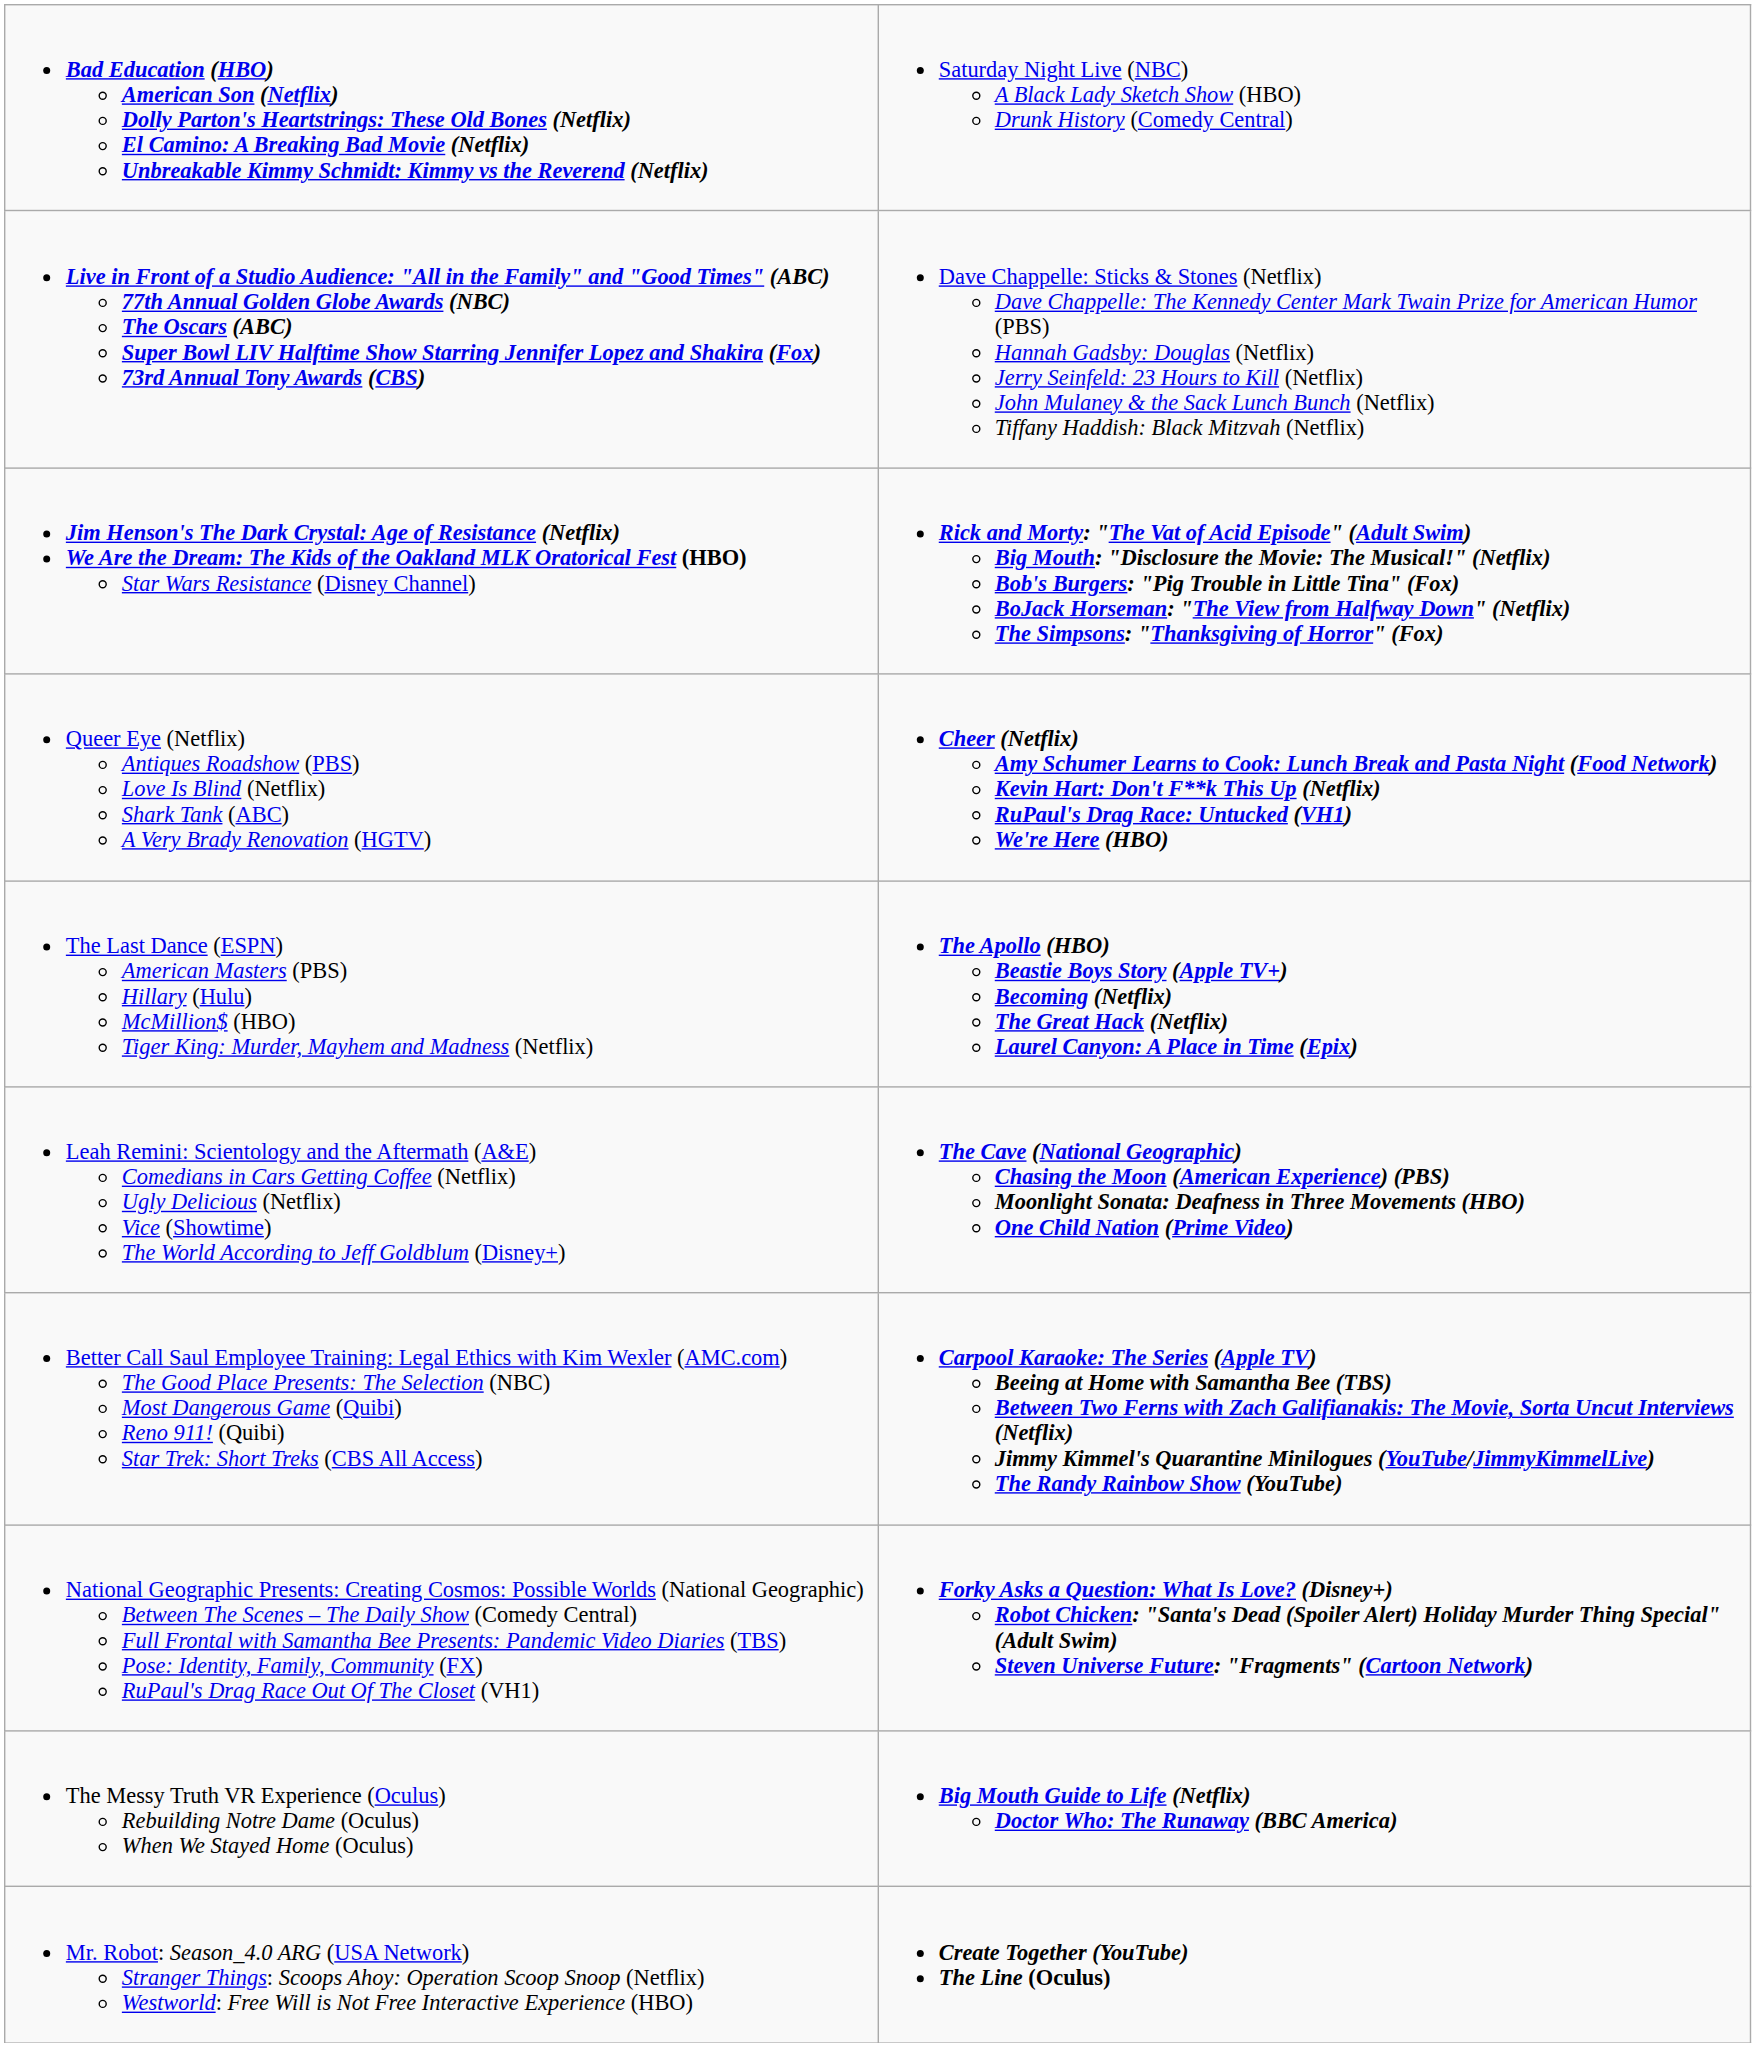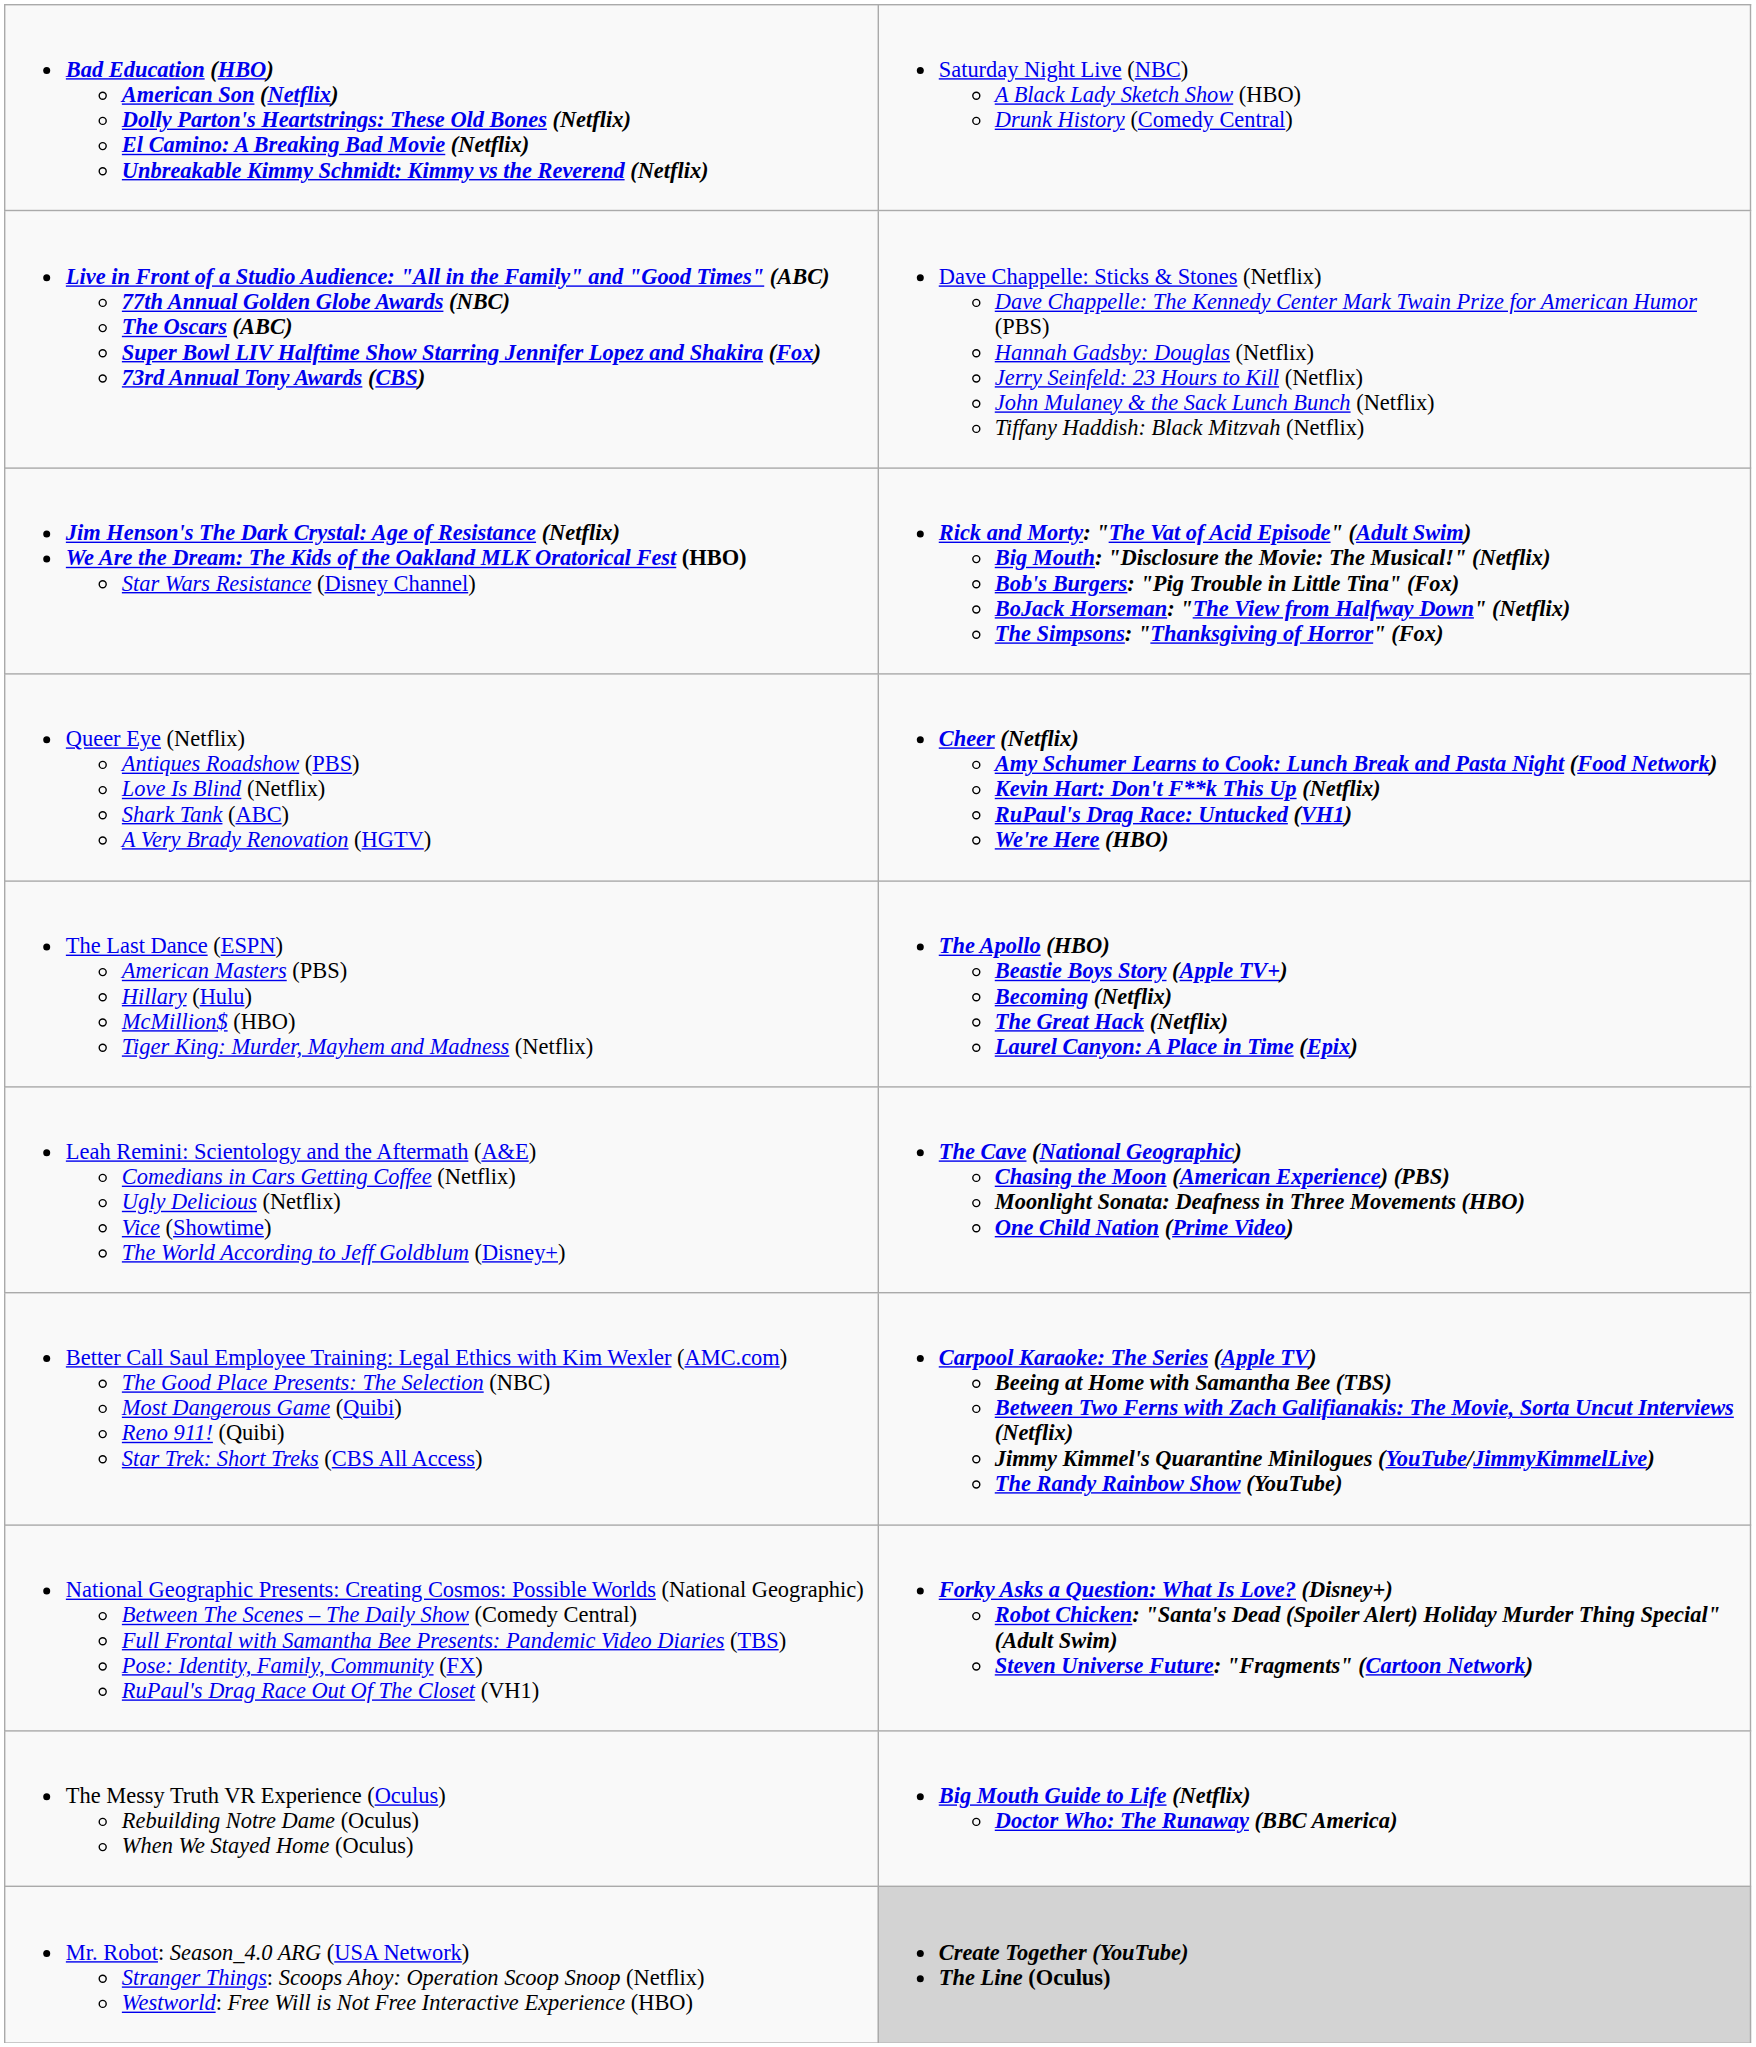(1314, 1965) no background -> (1314, 1965) lightgrey background
